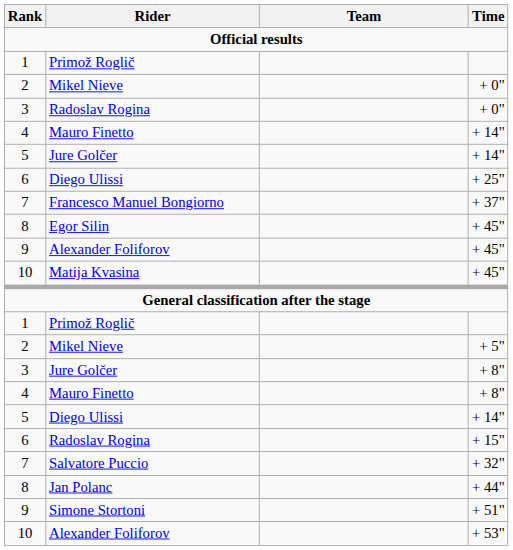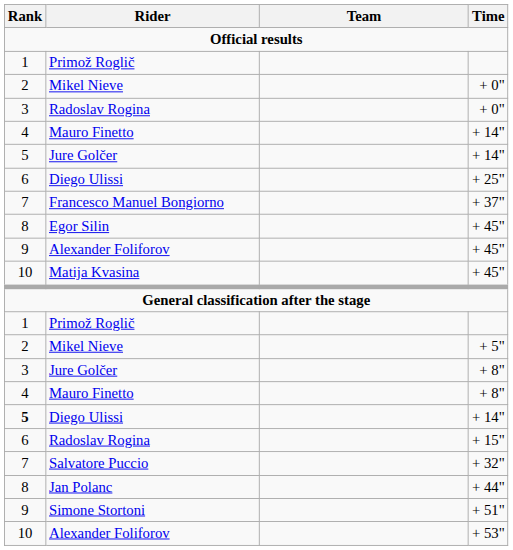(25, 416) normal -> (25, 416) bold
